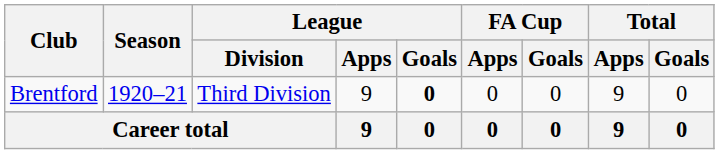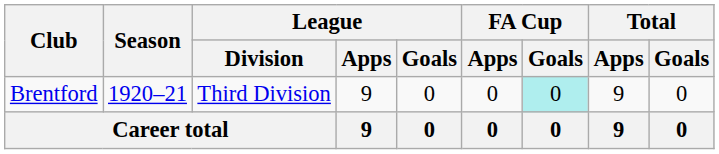(429, 93) bold -> (429, 93) normal
(556, 93) no background -> (556, 93) paleturquoise background
